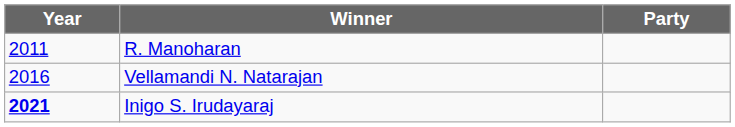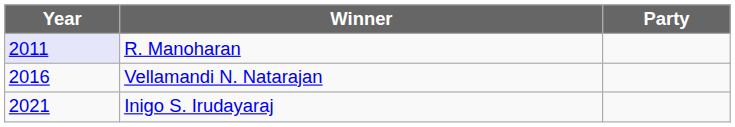(29, 48) no background -> (29, 48) lavender background
(29, 106) bold -> (29, 106) normal
